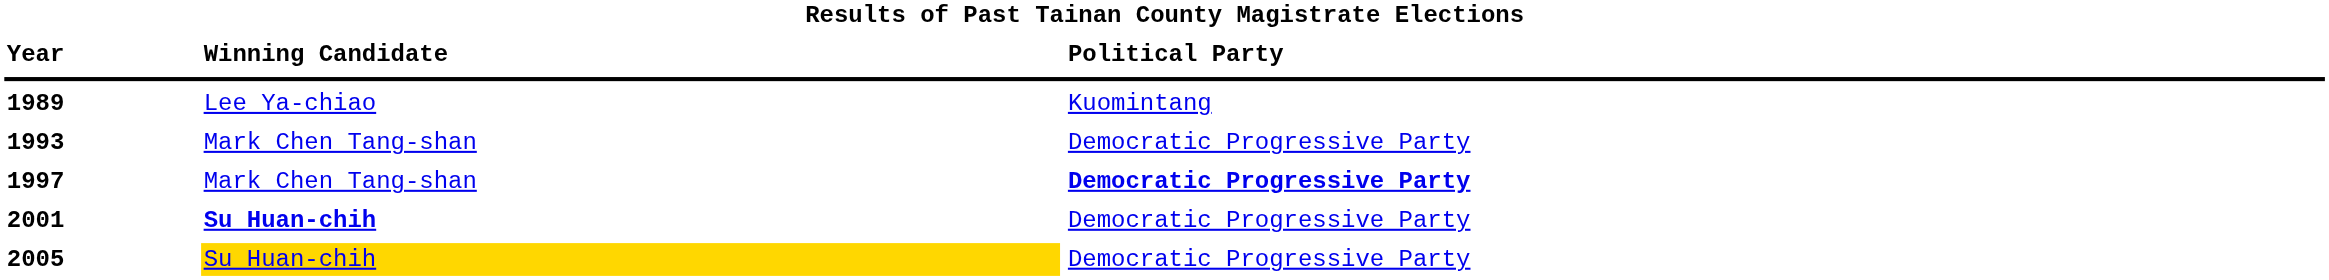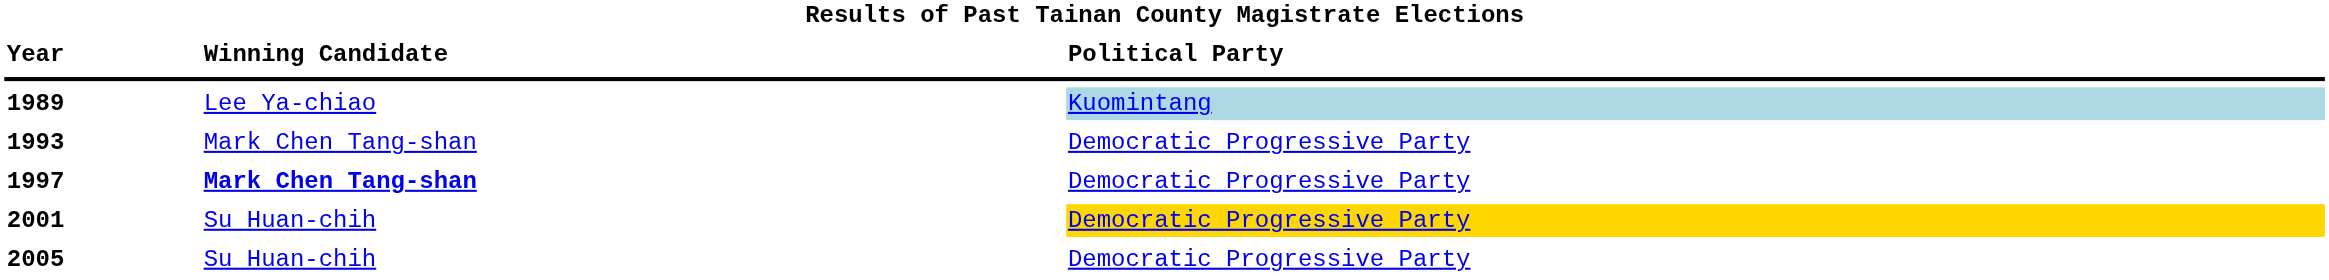(1140, 103) no background -> (1140, 103) lightblue background
(340, 181) normal -> (340, 181) bold
(1269, 181) bold -> (1269, 181) normal
(290, 220) bold -> (290, 220) normal
(1269, 220) no background -> (1269, 220) gold background
(290, 259) gold background -> (290, 259) no background
